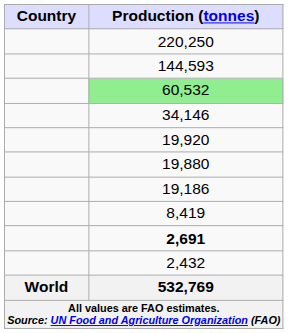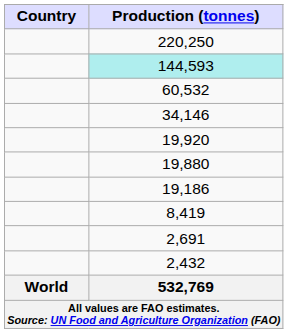(186, 66) no background -> (186, 66) paleturquoise background
(186, 90) lightgreen background -> (186, 90) no background
(186, 238) bold -> (186, 238) normal
